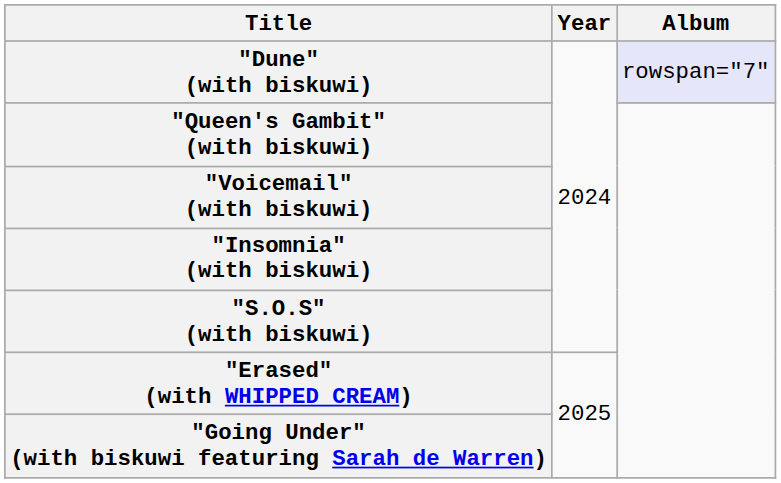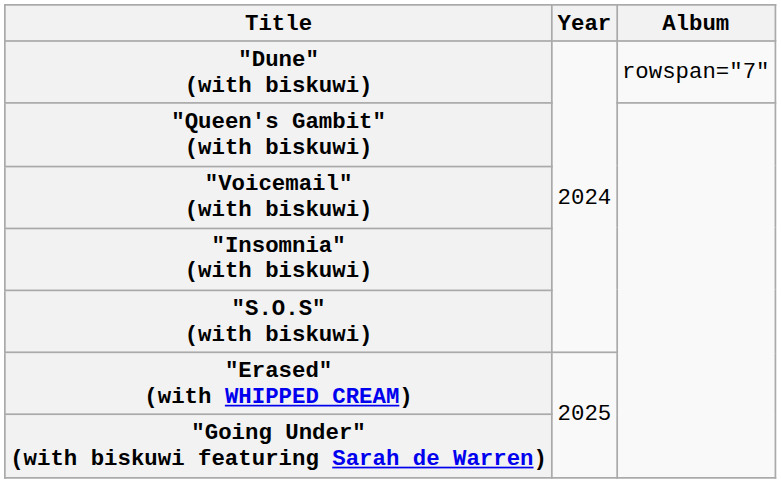(696, 72) lavender background -> (696, 72) no background
